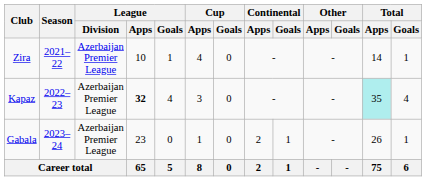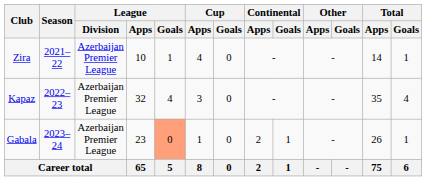(140, 98) bold -> (140, 98) normal
(377, 98) paleturquoise background -> (377, 98) no background
(170, 139) no background -> (170, 139) lightsalmon background
